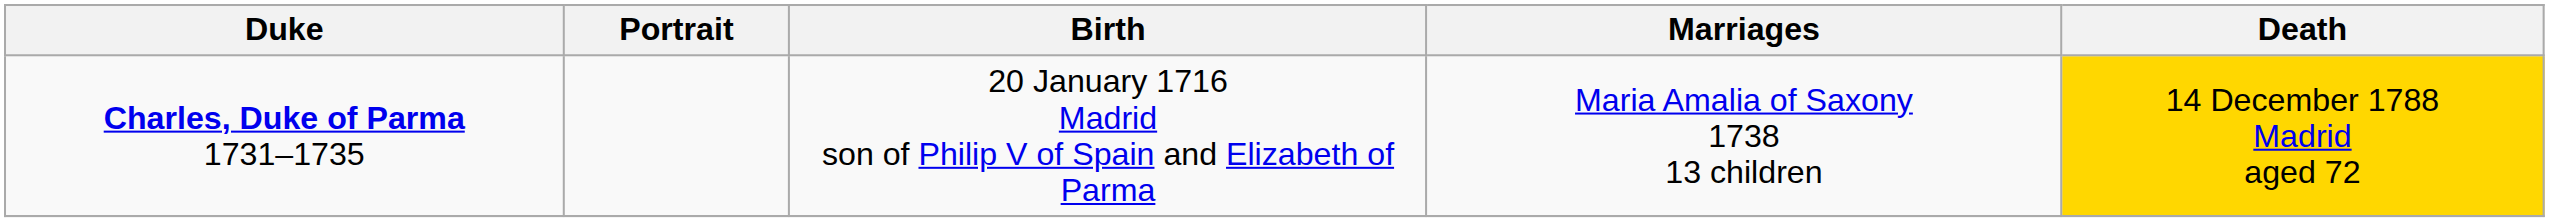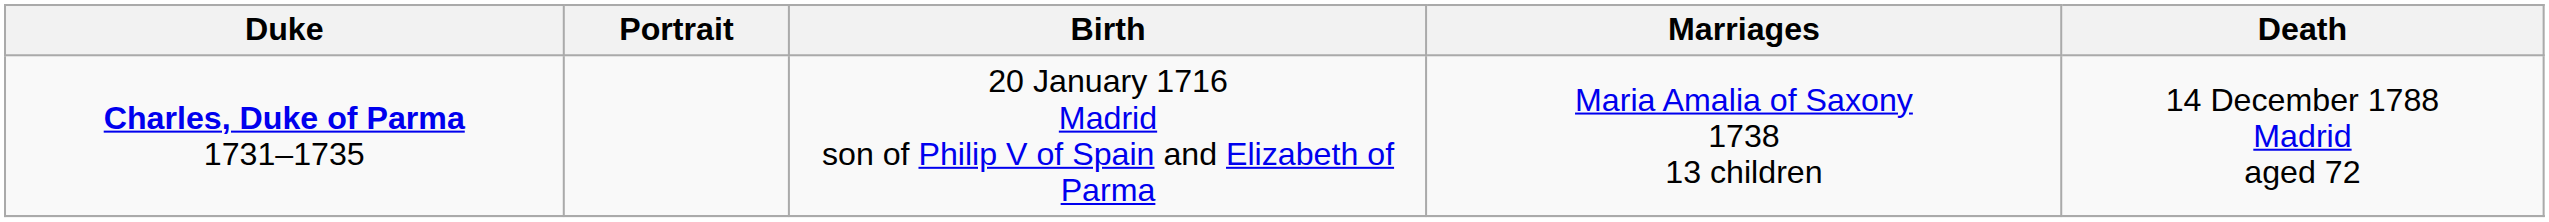(2302, 135) gold background -> (2302, 135) no background
